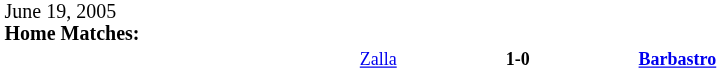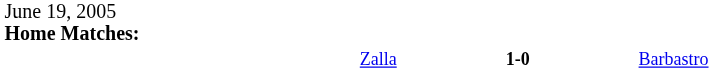(677, 59) bold -> (674, 59) normal
